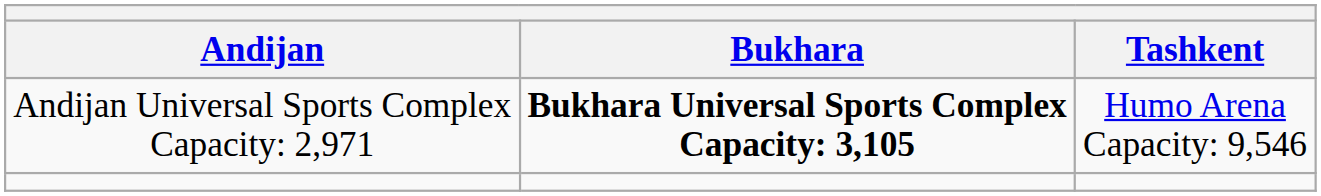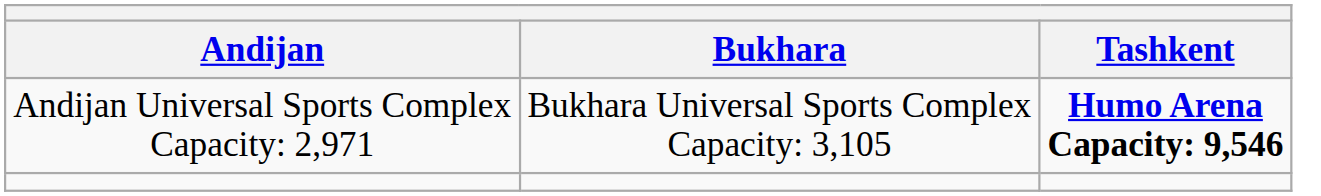(797, 124) bold -> (779, 124) normal
(1195, 124) normal -> (1165, 124) bold
